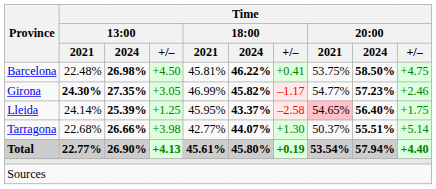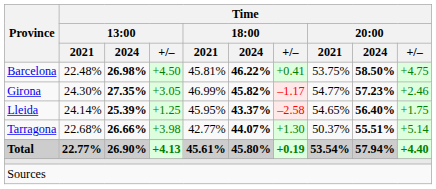(82, 91) bold -> (83, 91) normal
(331, 110) pink background -> (331, 110) no background
